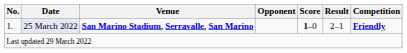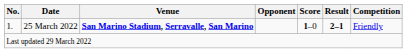(51, 25) lavender background -> (51, 25) no background
(337, 25) normal -> (337, 25) bold
(369, 25) bold -> (368, 25) normal
